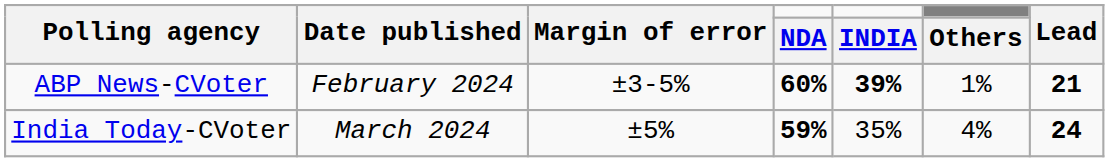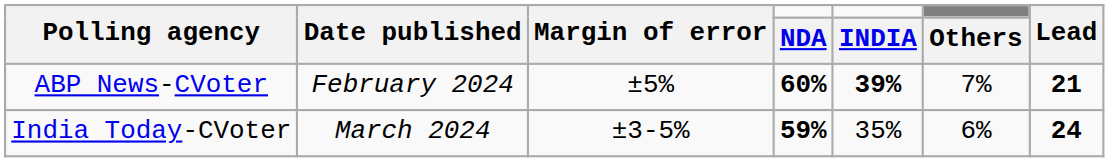(651, 87) ±3-5% -> (651, 87) ±5%
(976, 87) 1% -> (976, 87) 7%
(651, 133) ±5% -> (651, 133) ±3-5%
(976, 133) 4% -> (976, 133) 6%
